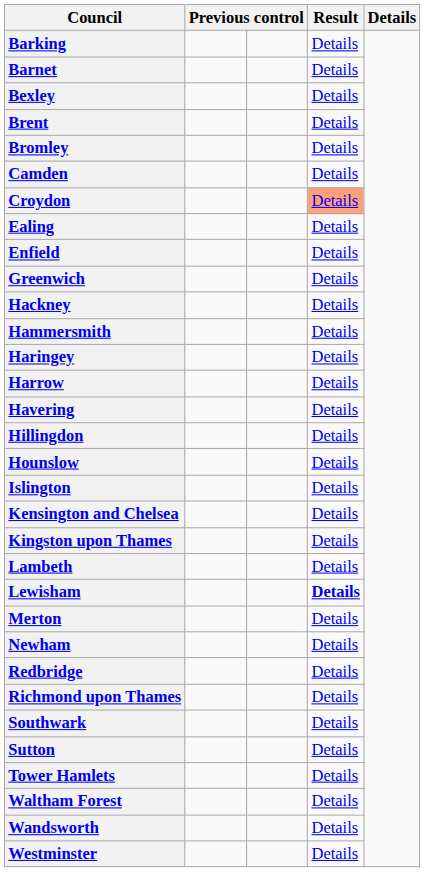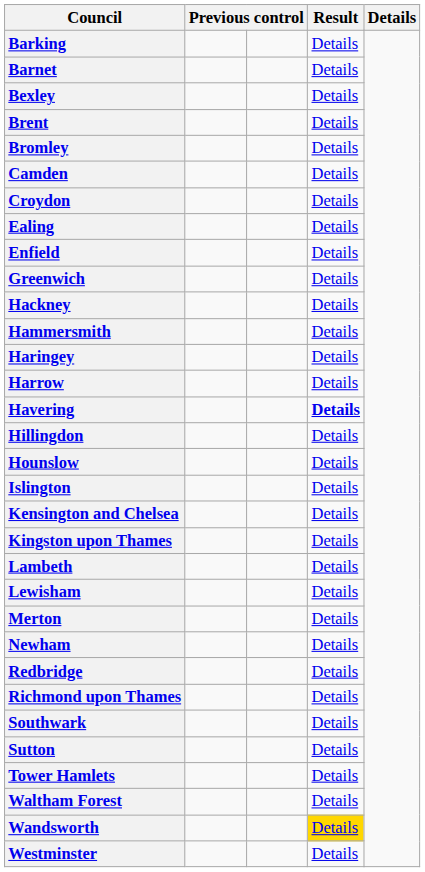(335, 200) lightsalmon background -> (335, 200) no background
(335, 409) normal -> (336, 409) bold
(336, 592) bold -> (335, 592) normal
(335, 827) no background -> (335, 827) gold background
